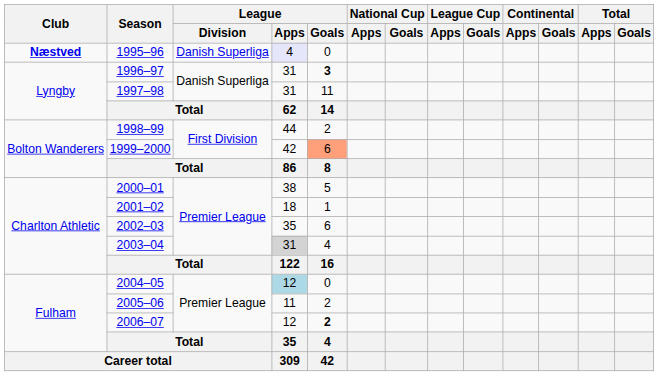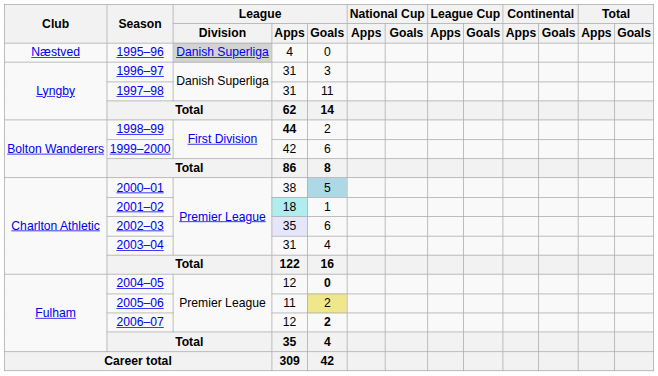(56, 52) bold -> (56, 52) normal
(222, 52) no background -> (222, 52) lightgrey background
(290, 52) lavender background -> (290, 52) no background
(327, 71) bold -> (327, 71) normal
(290, 129) normal -> (290, 129) bold
(327, 149) lightsalmon background -> (327, 149) no background
(327, 187) no background -> (327, 187) lightblue background
(290, 206) no background -> (290, 206) paleturquoise background
(290, 226) no background -> (290, 226) lavender background
(290, 245) lightgrey background -> (290, 245) no background
(290, 284) lightblue background -> (290, 284) no background
(327, 284) normal -> (327, 284) bold
(327, 303) no background -> (327, 303) khaki background
